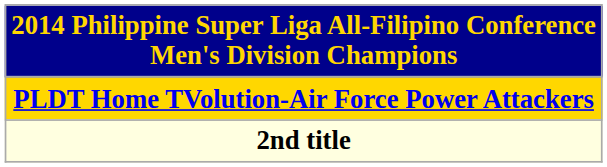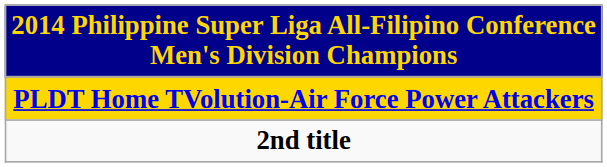(304, 140) lightyellow background -> (304, 140) no background
